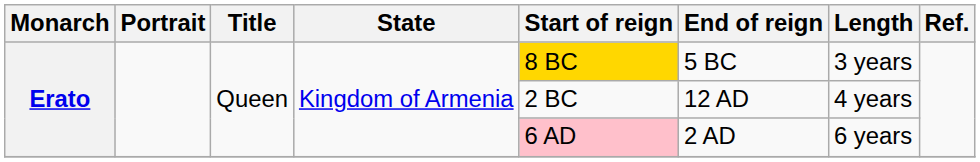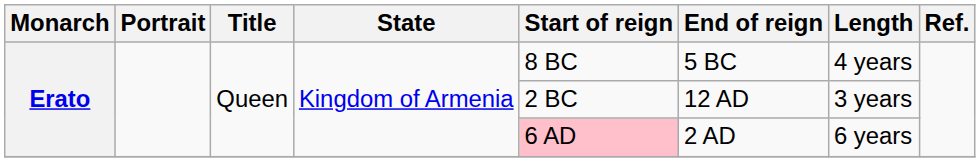(551, 61) gold background -> (551, 61) no background
(873, 61) 3 years -> (873, 61) 4 years
(873, 99) 4 years -> (873, 99) 3 years
